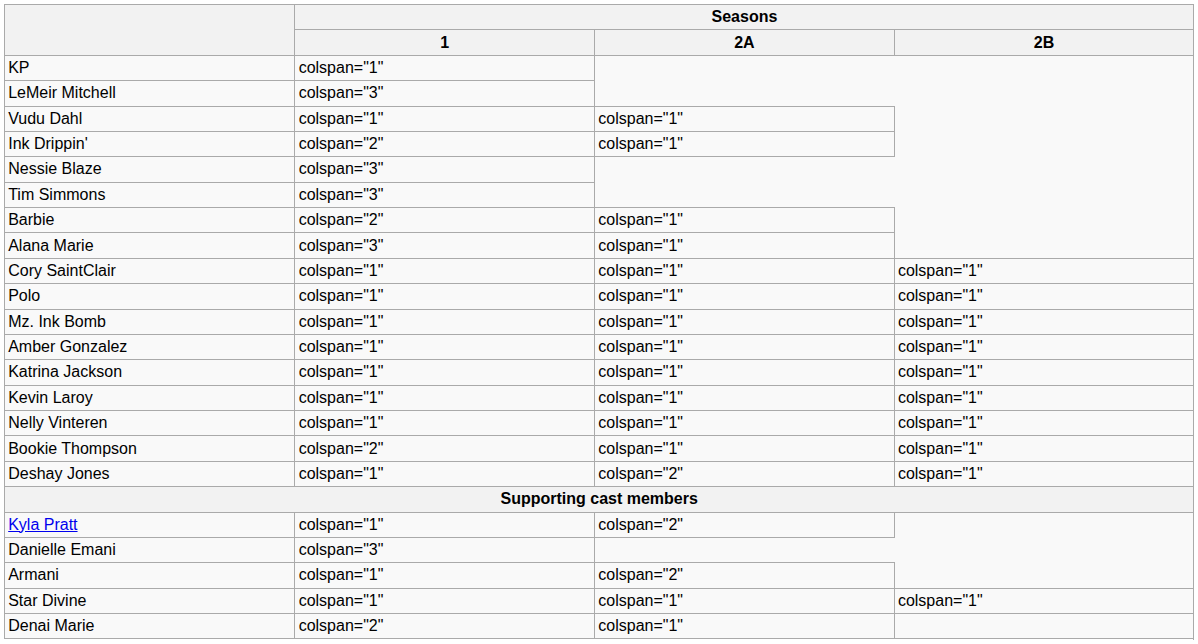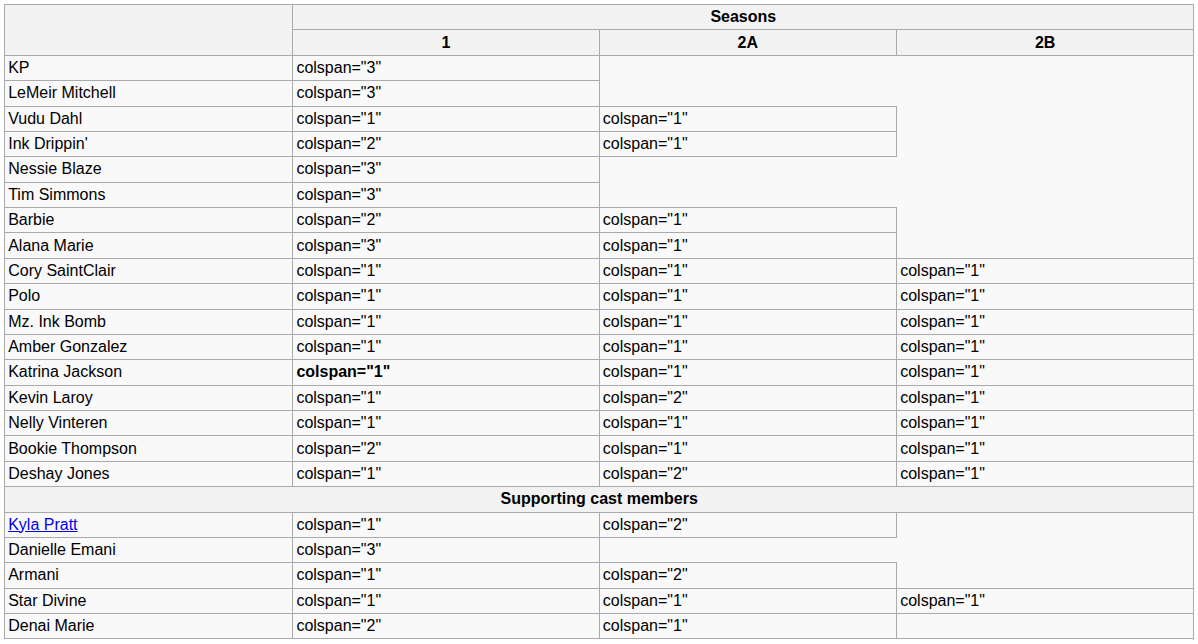(341, 67) colspan="1" -> (339, 67) colspan="3"
(341, 372) normal -> (343, 372) bold
(641, 397) colspan="1" -> (645, 397) colspan="2"
